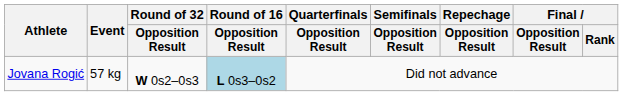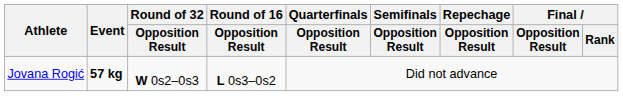(106, 74) normal -> (106, 74) bold
(246, 81) lightblue background -> (246, 81) no background
